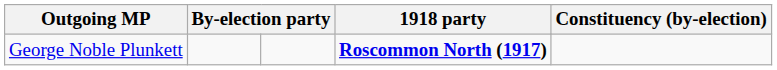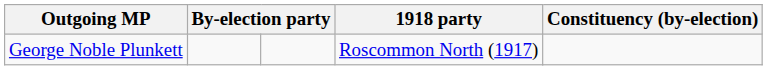(443, 49) bold -> (439, 49) normal
